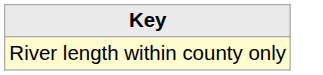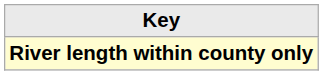(148, 53) normal -> (161, 53) bold
